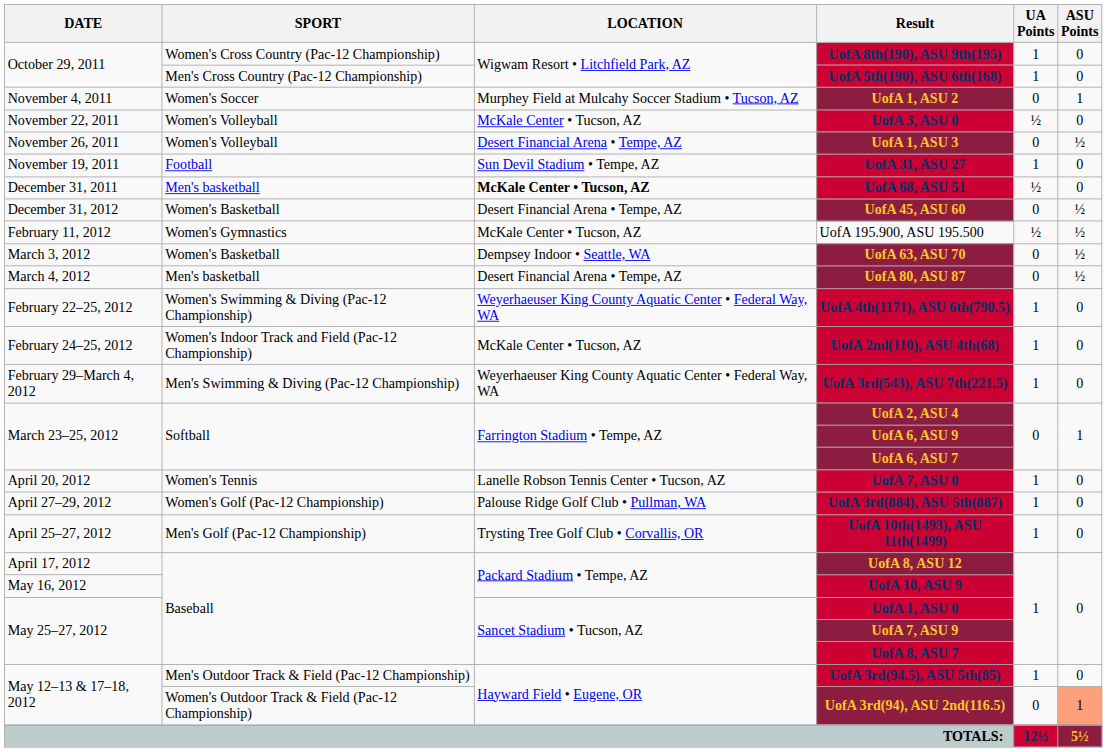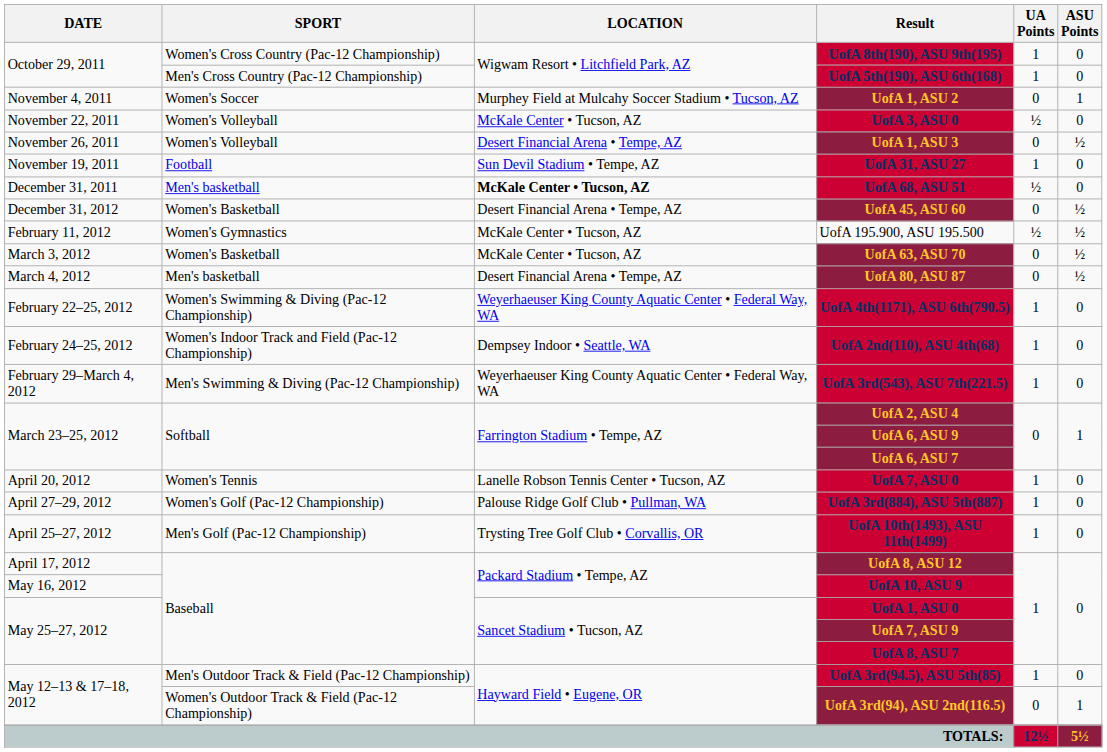(564, 254) Dempsey Indoor • Seattle, WA -> (559, 254) McKale Center • Tucson, AZ
(559, 345) McKale Center • Tucson, AZ -> (564, 345) Dempsey Indoor • Seattle, WA
(1080, 705) lightsalmon background -> (1080, 705) no background
